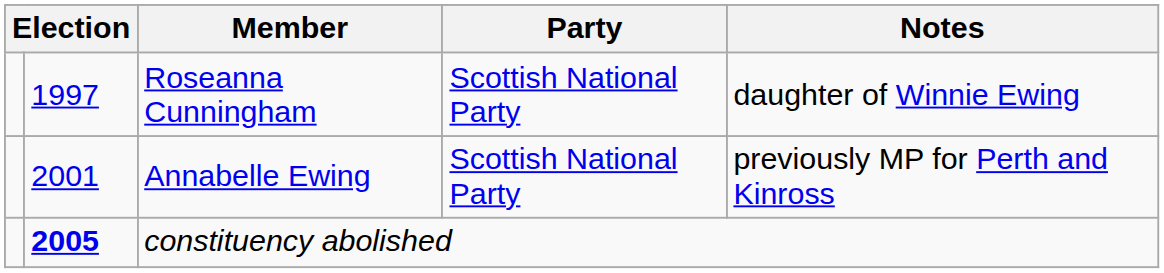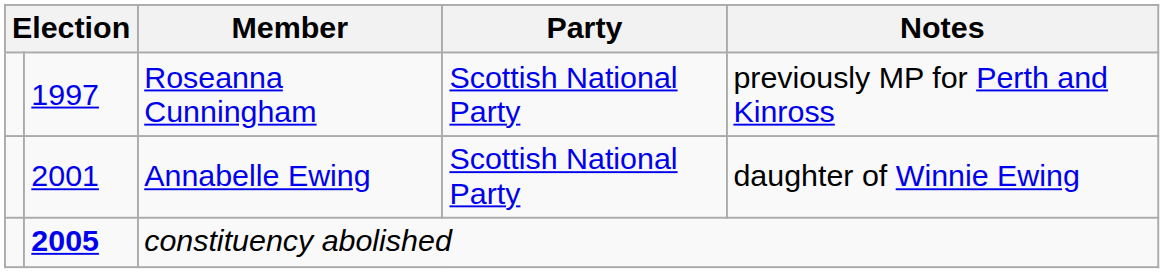(907, 93) daughter of Winnie Ewing -> (921, 93) previously MP for Perth and Kinross
(921, 176) previously MP for Perth and Kinross -> (907, 176) daughter of Winnie Ewing
